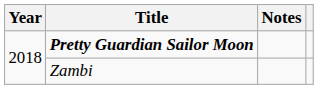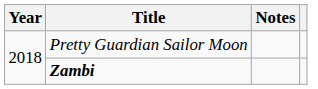(152, 44) bold -> (149, 44) normal
(71, 71) normal -> (72, 71) bold
